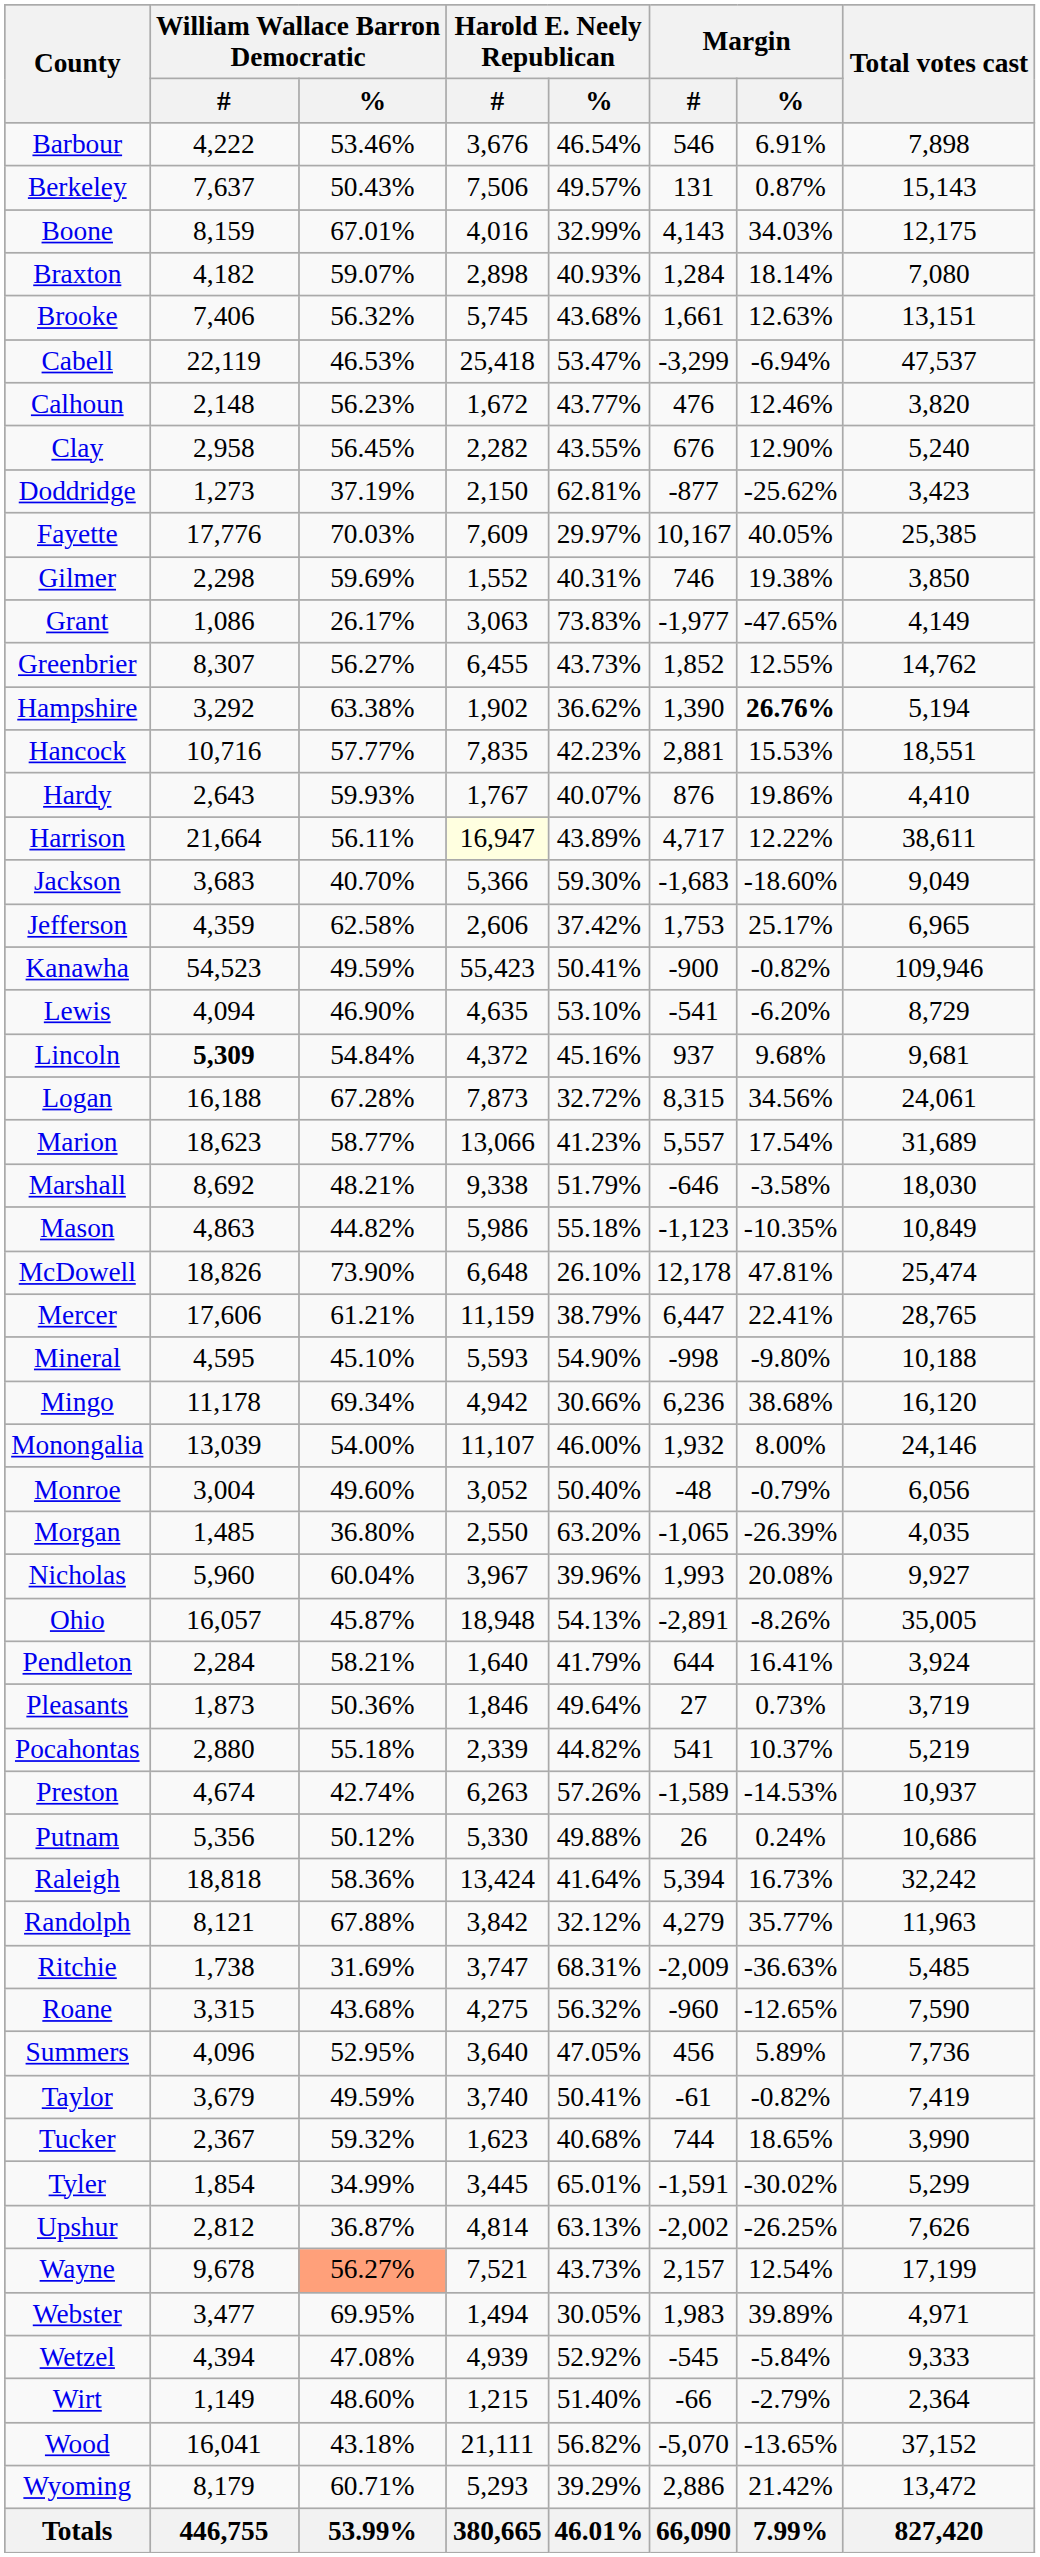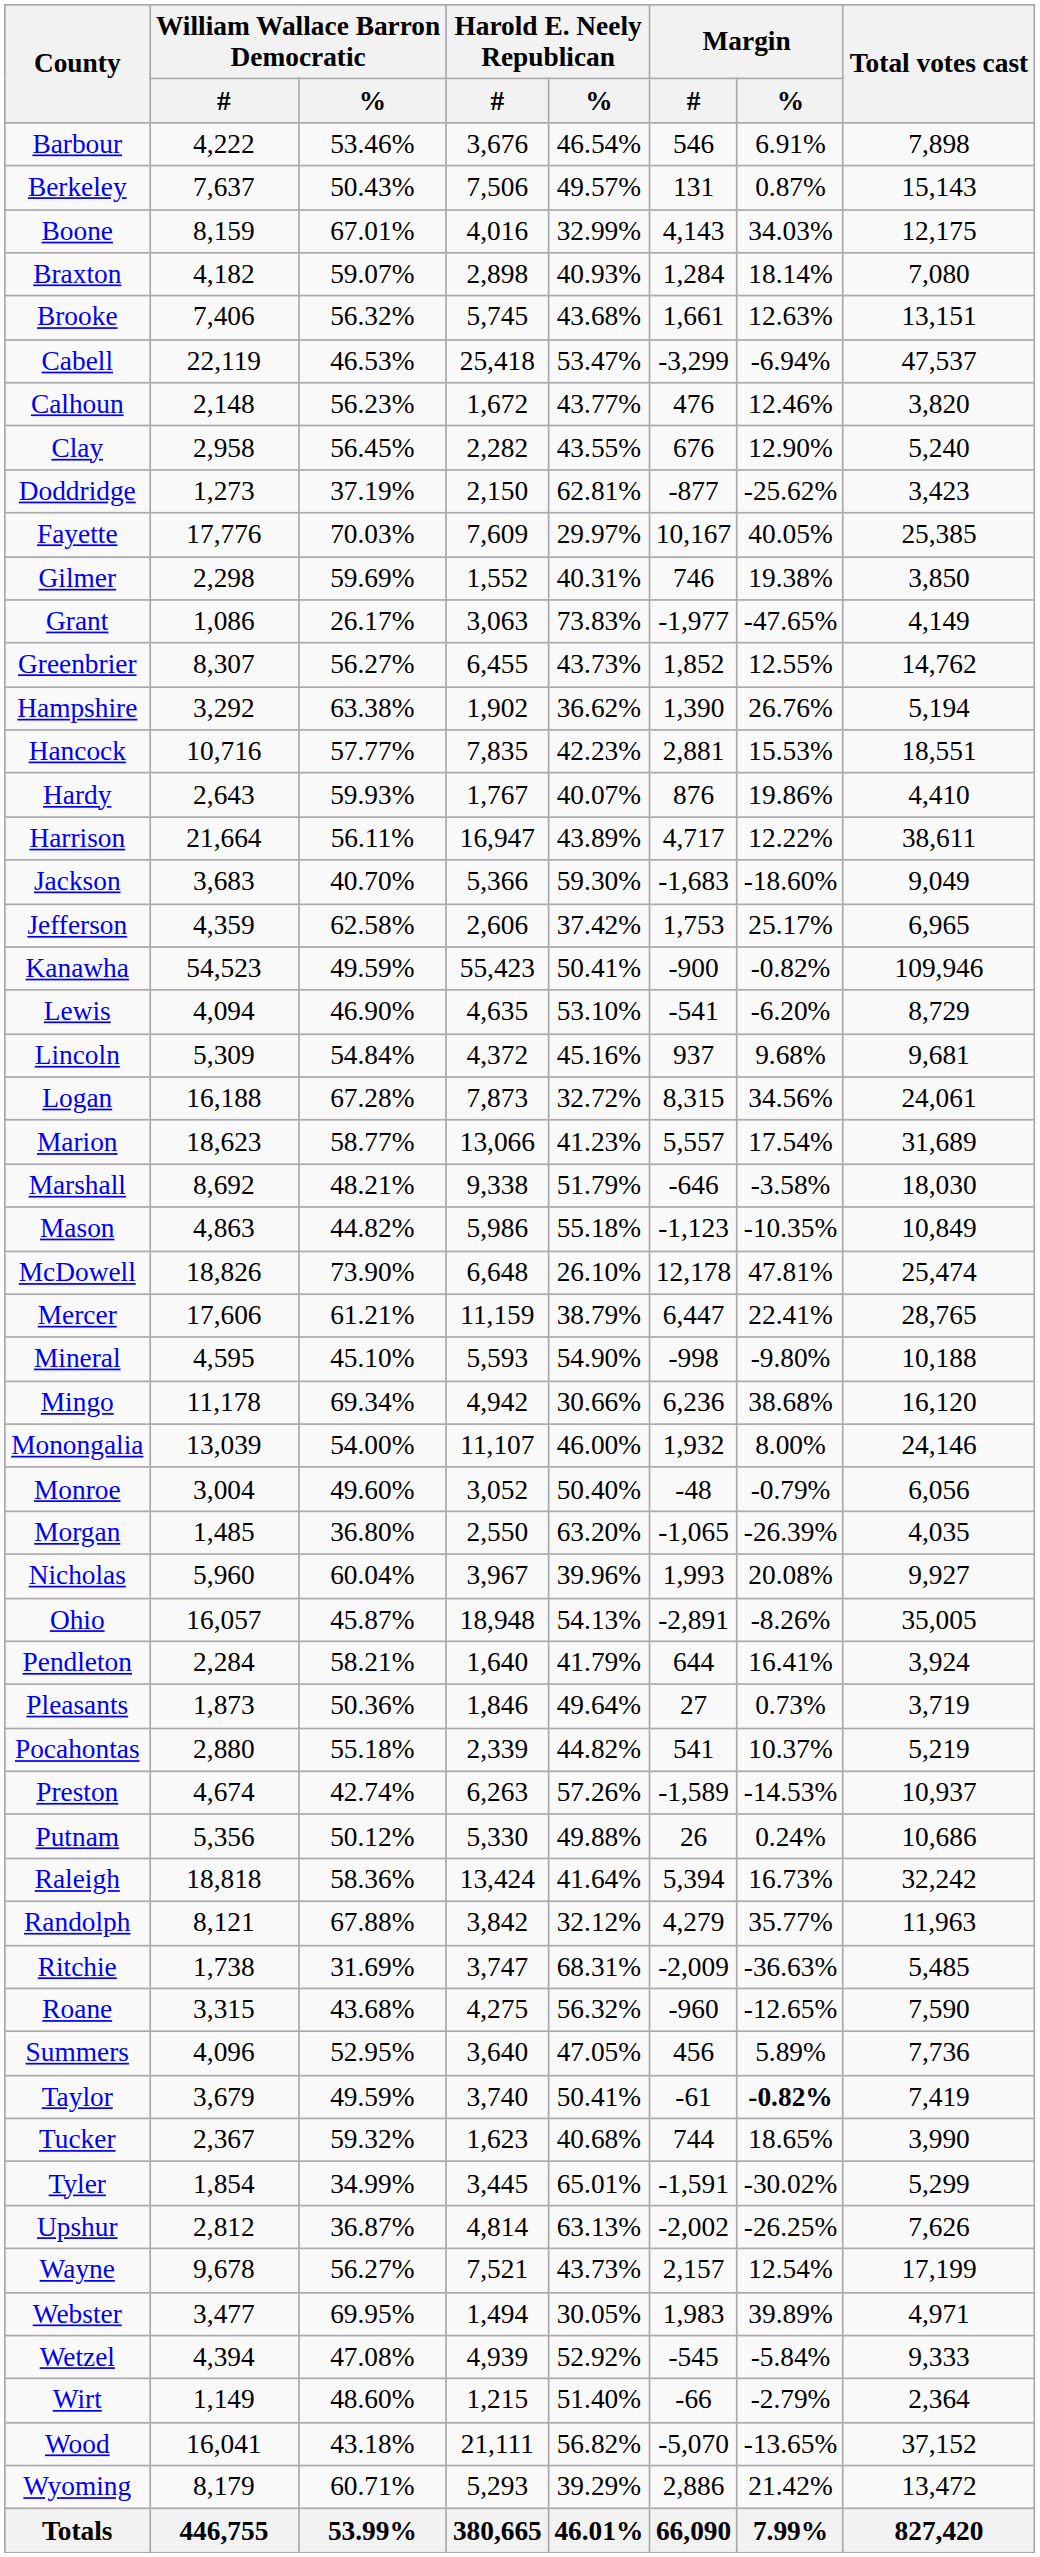(791, 707) bold -> (791, 707) normal
(497, 838) lightyellow background -> (497, 838) no background
(224, 1054) bold -> (224, 1054) normal
(791, 2096) normal -> (791, 2096) bold
(372, 2269) lightsalmon background -> (372, 2269) no background
